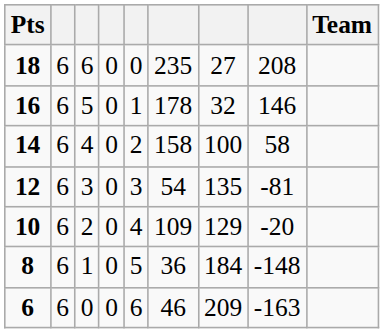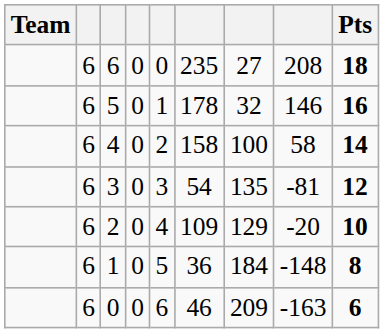columns swapped: (342, 24) <-> (28, 24)
